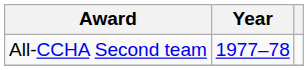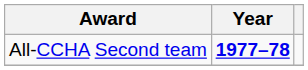(253, 49) normal -> (253, 49) bold
